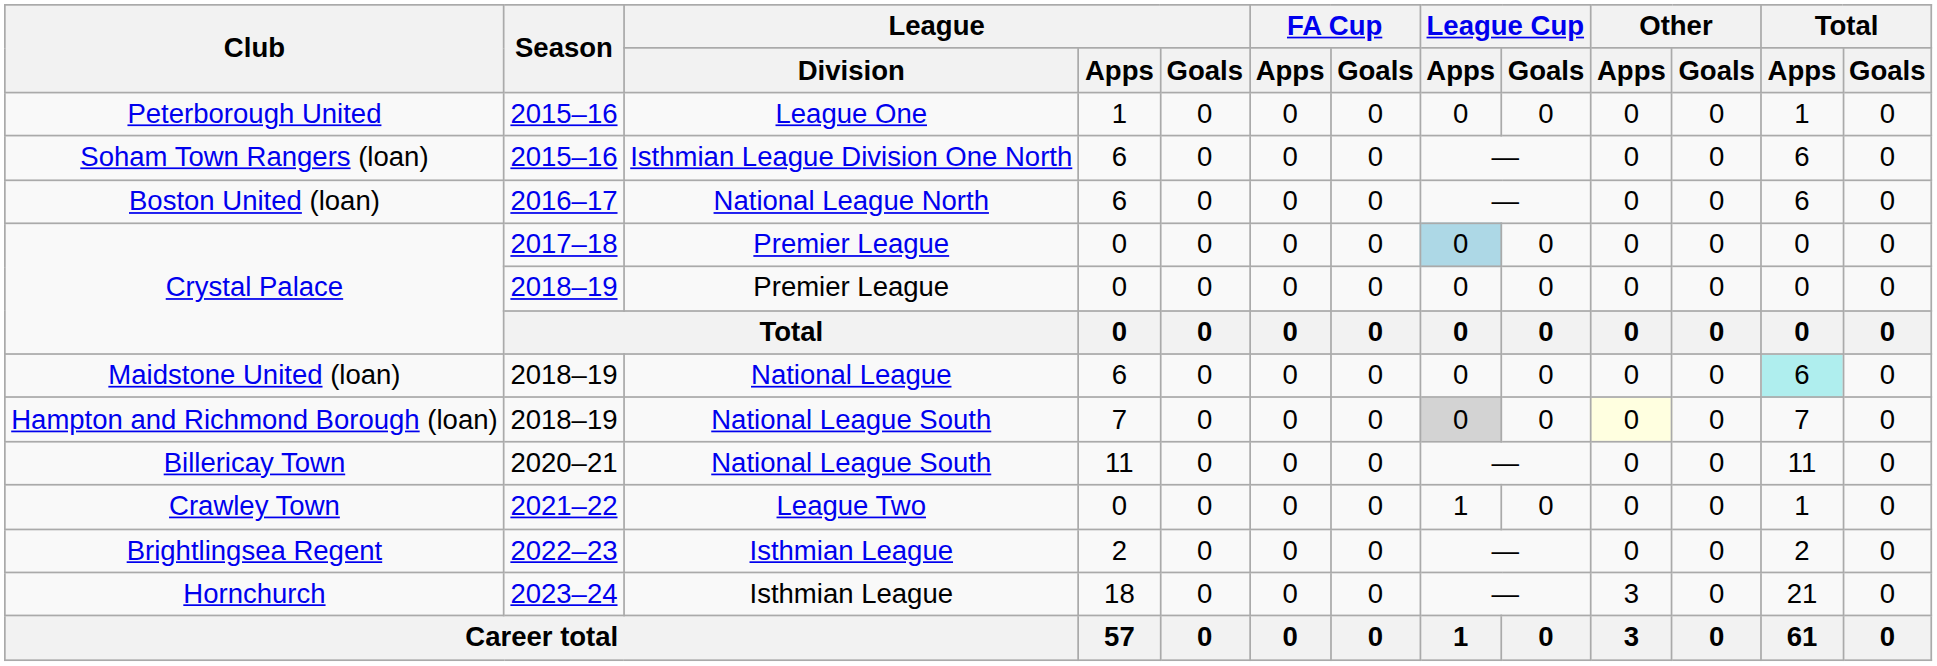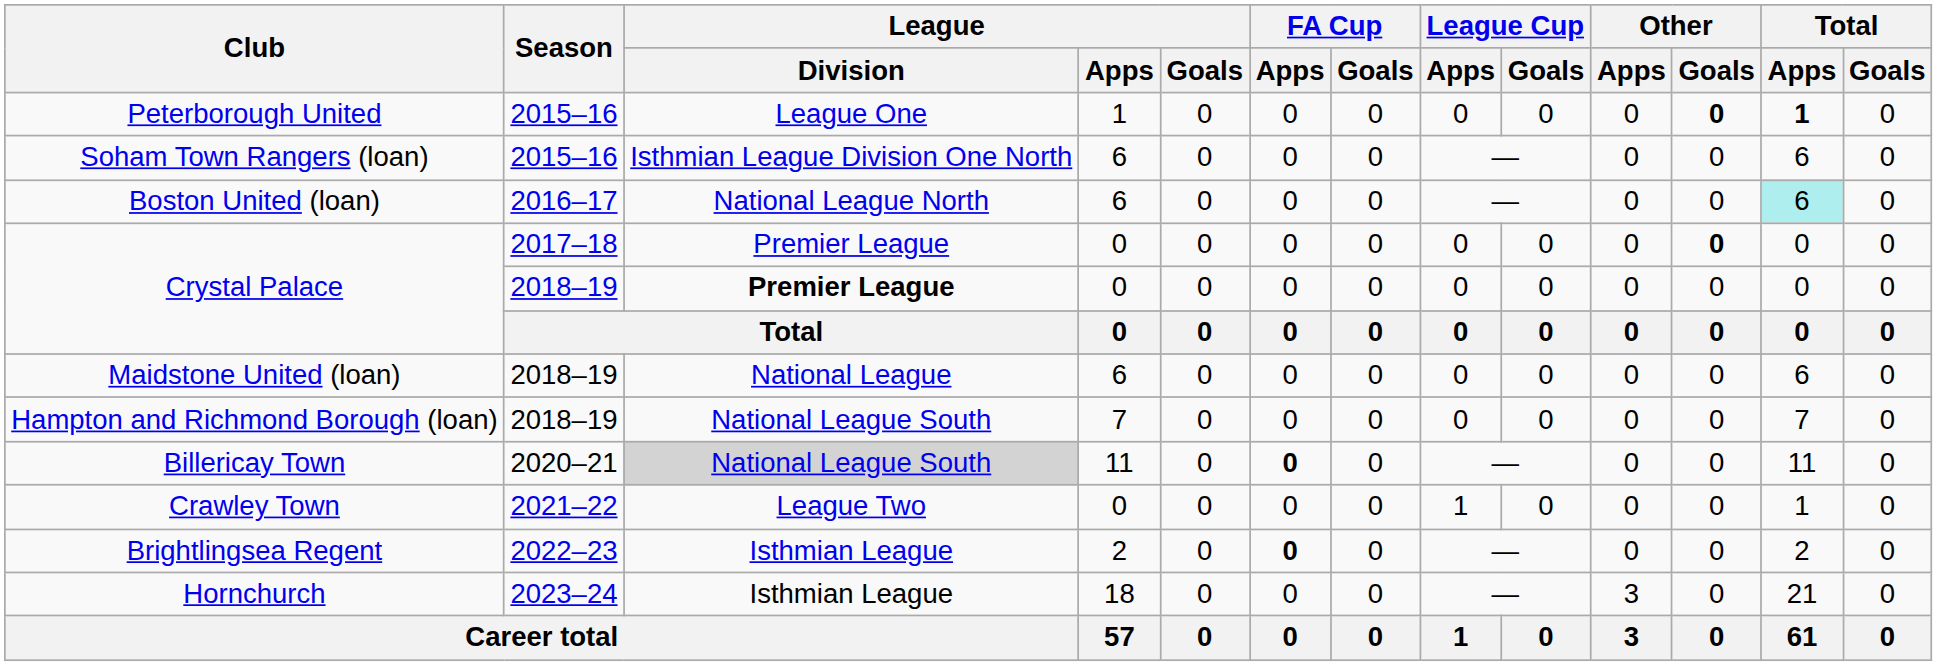(1717, 113) normal -> (1717, 113) bold
(1802, 113) normal -> (1802, 113) bold
(1802, 200) no background -> (1802, 200) paleturquoise background
(1461, 244) lightblue background -> (1461, 244) no background
(1717, 244) normal -> (1717, 244) bold
(851, 288) normal -> (851, 288) bold
(1802, 375) paleturquoise background -> (1802, 375) no background
(1461, 419) lightgrey background -> (1461, 419) no background
(1631, 419) lightyellow background -> (1631, 419) no background
(851, 462) no background -> (851, 462) lightgrey background
(1290, 462) normal -> (1290, 462) bold
(1290, 550) normal -> (1290, 550) bold
